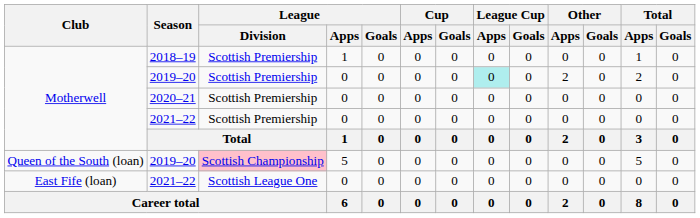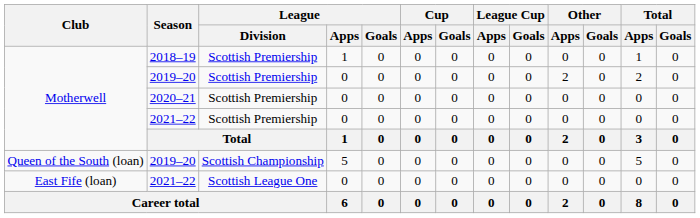(491, 77) paleturquoise background -> (491, 77) no background
(263, 160) pink background -> (263, 160) no background
